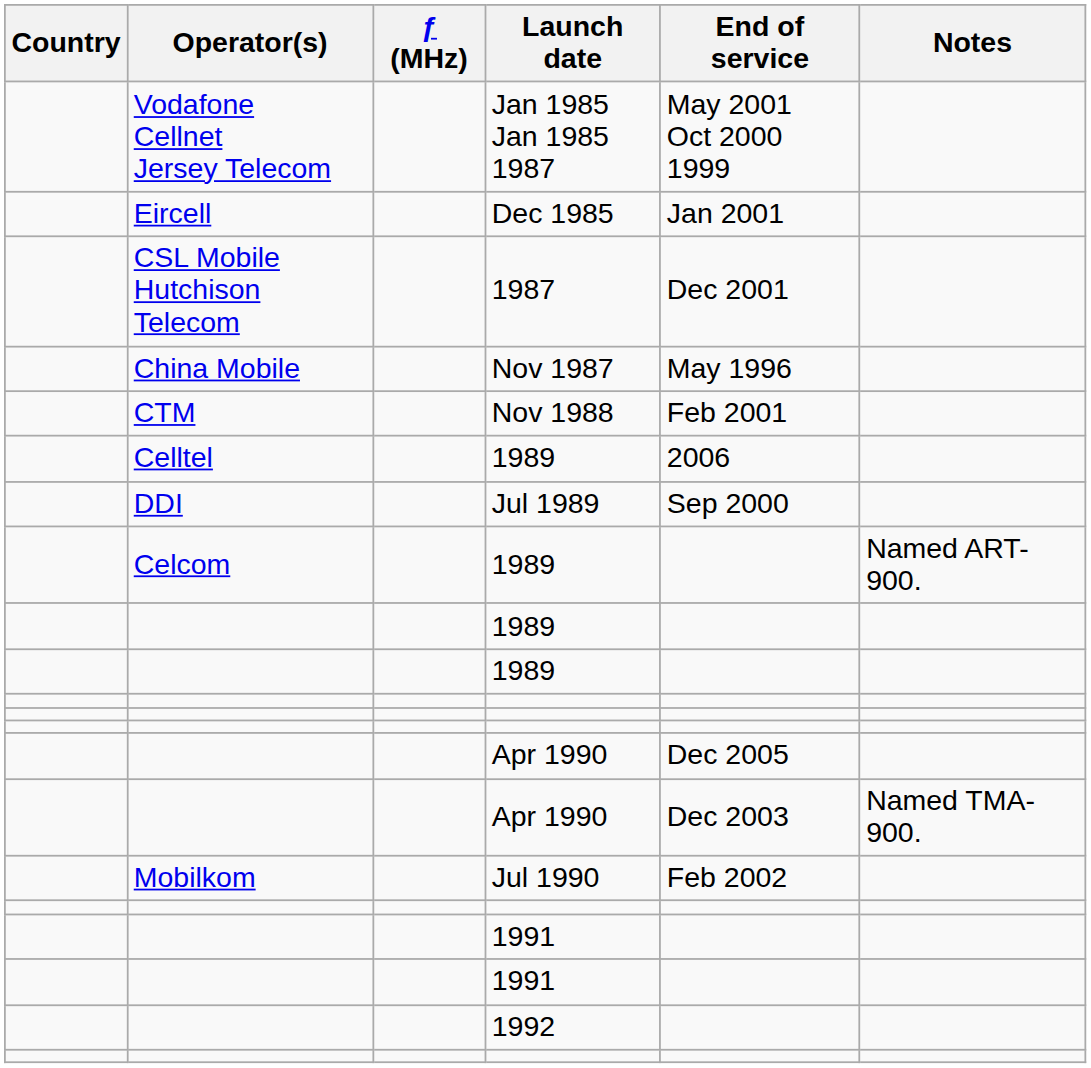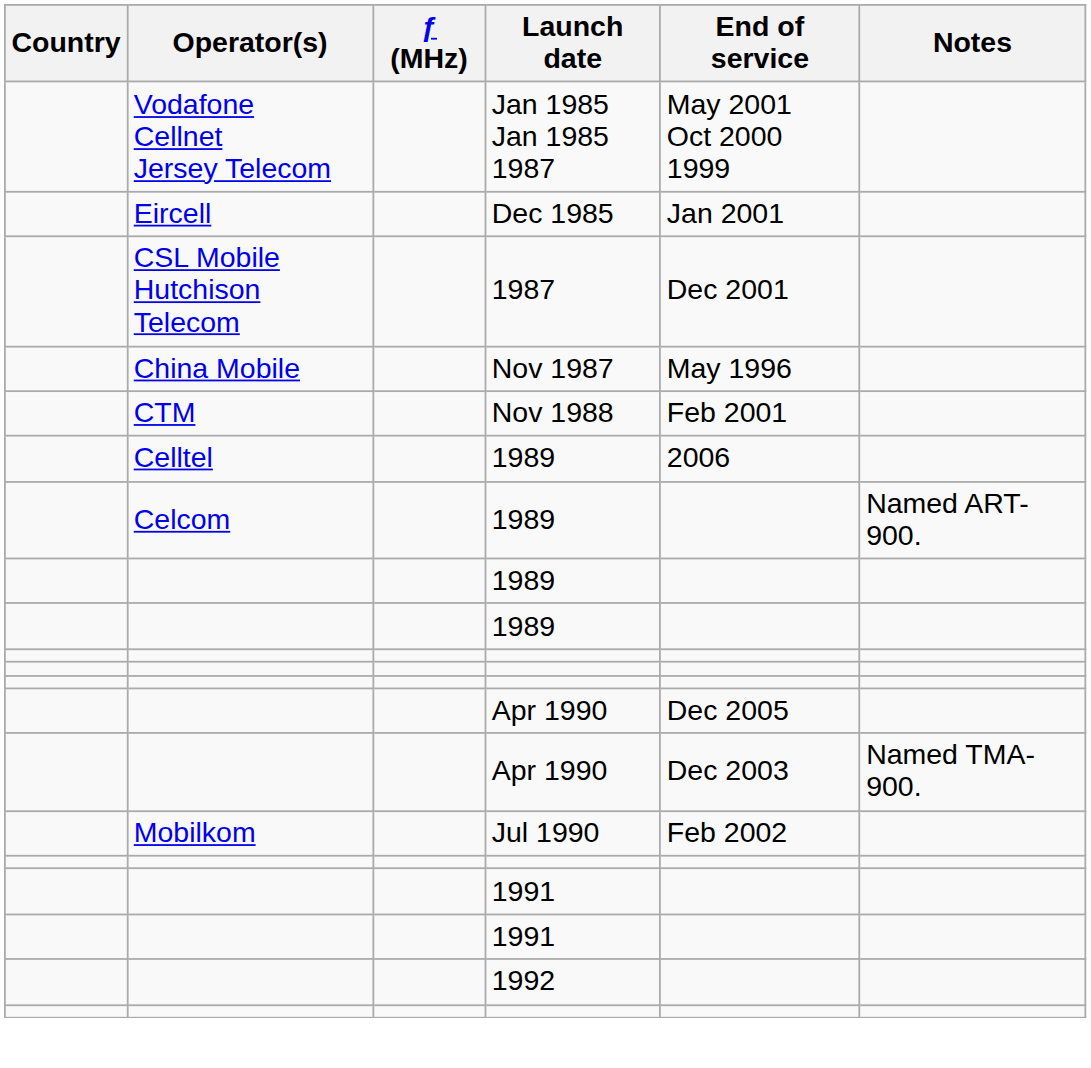- row: (158, 503)
